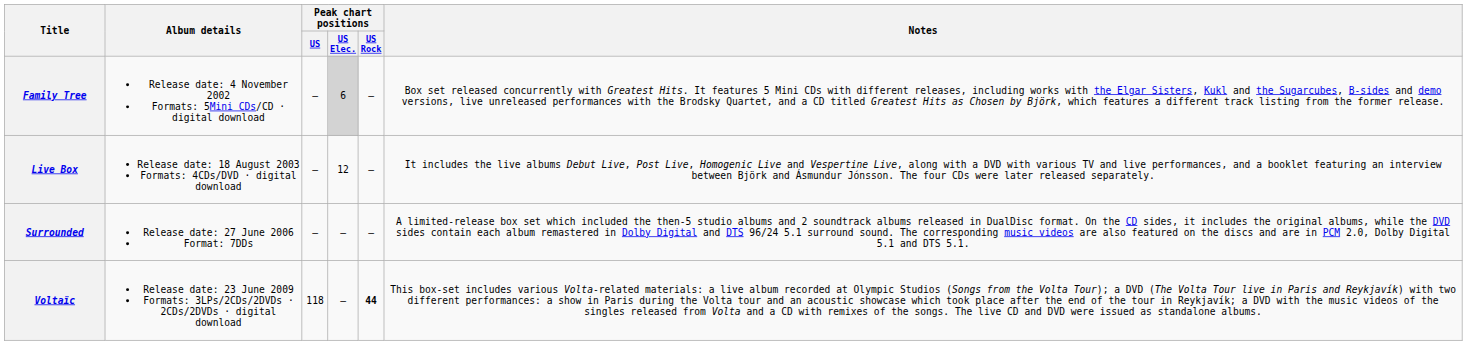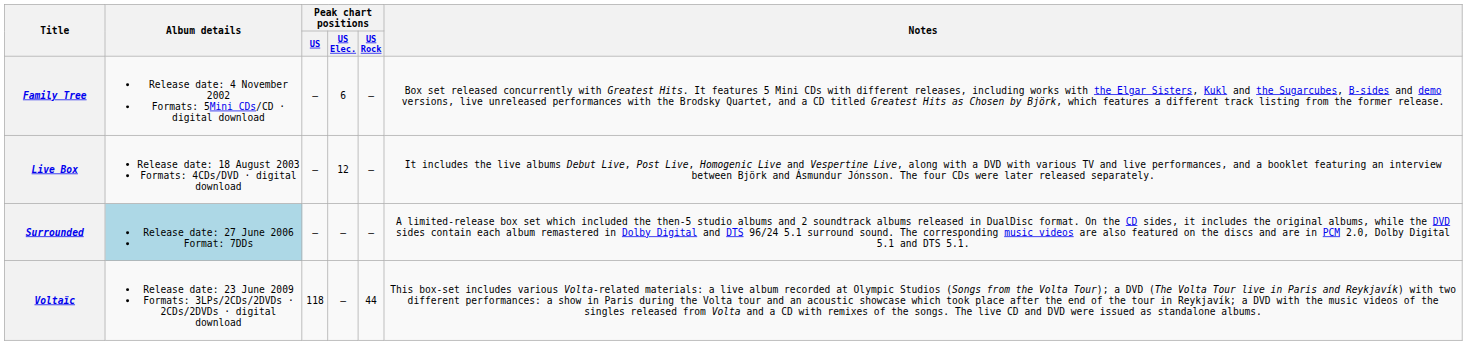(343, 96) lightgrey background -> (343, 96) no background
(204, 238) no background -> (204, 238) lightblue background
(371, 300) bold -> (371, 300) normal
